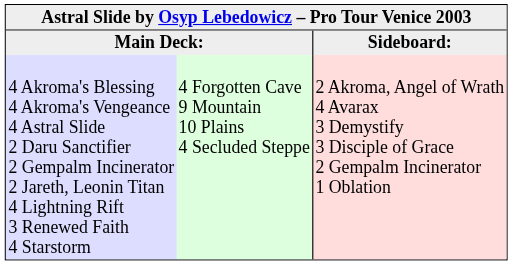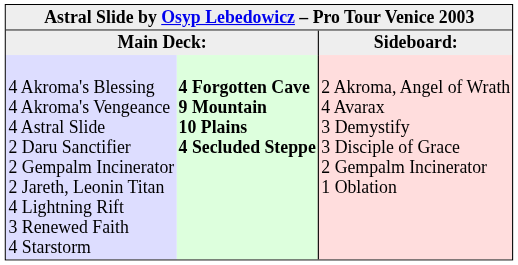(244, 117) normal -> (247, 117) bold
